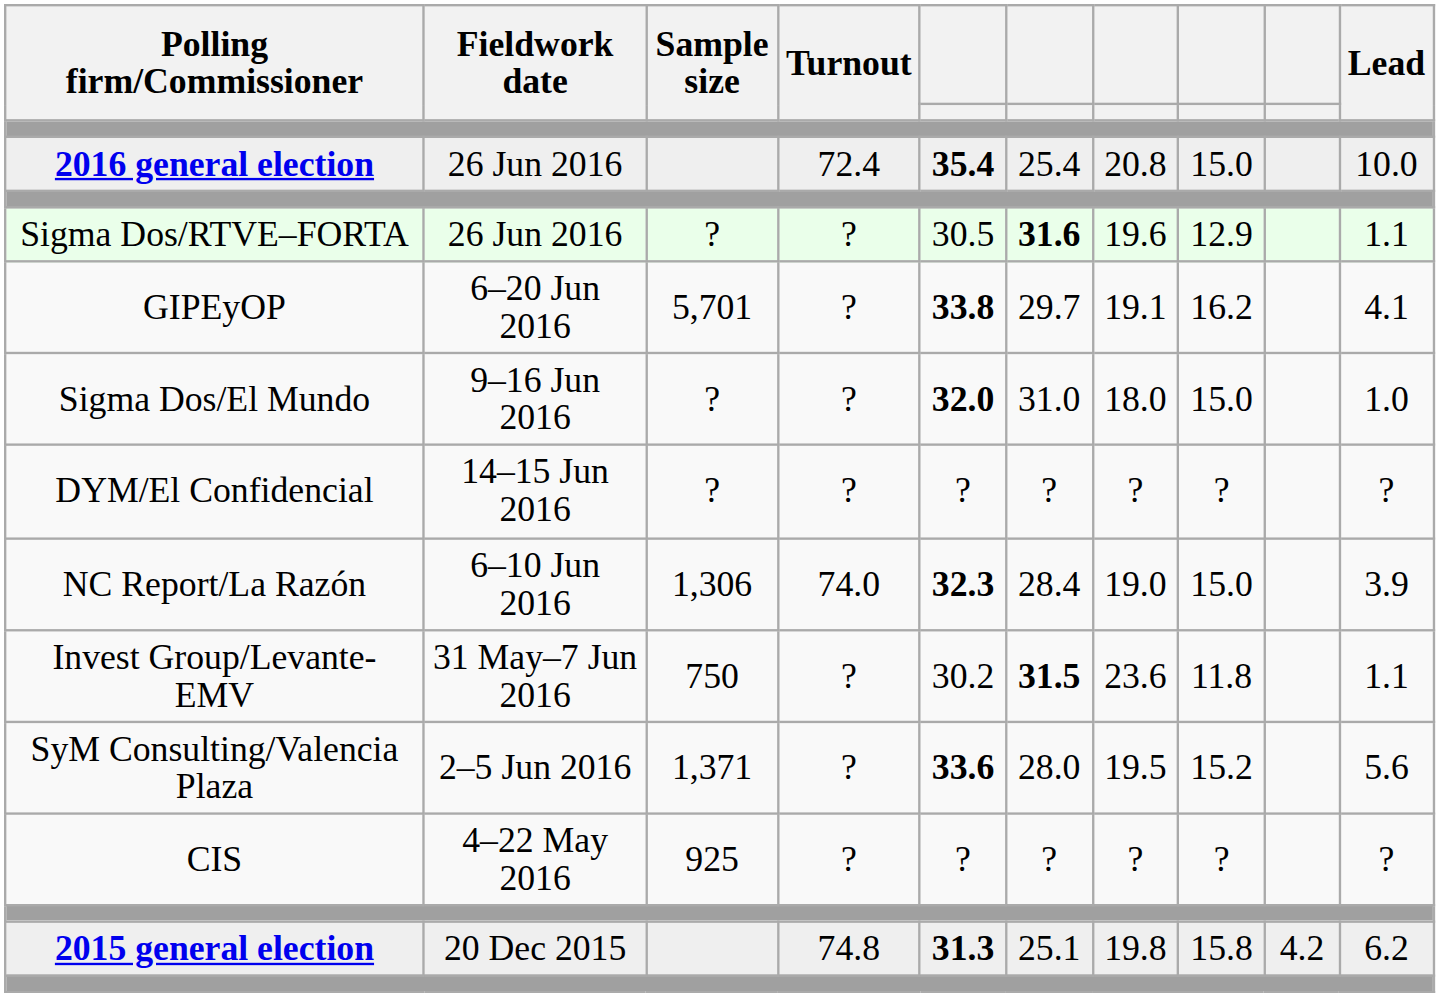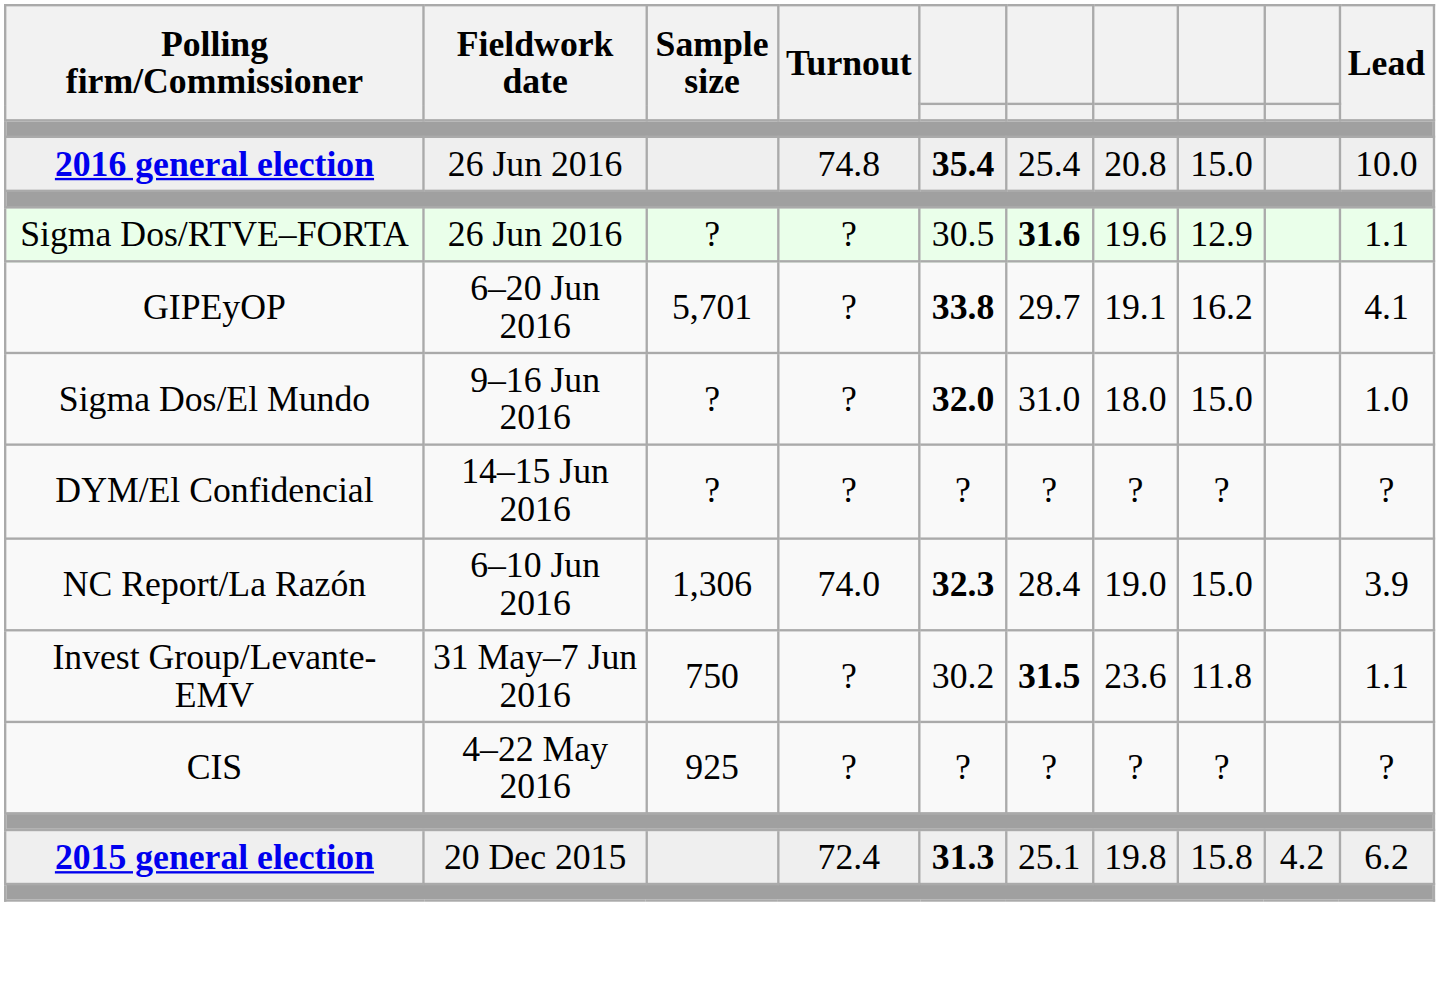(849, 163) 72.4 -> (849, 163) 74.8
- row: (214, 766)
(849, 947) 74.8 -> (849, 856) 72.4
